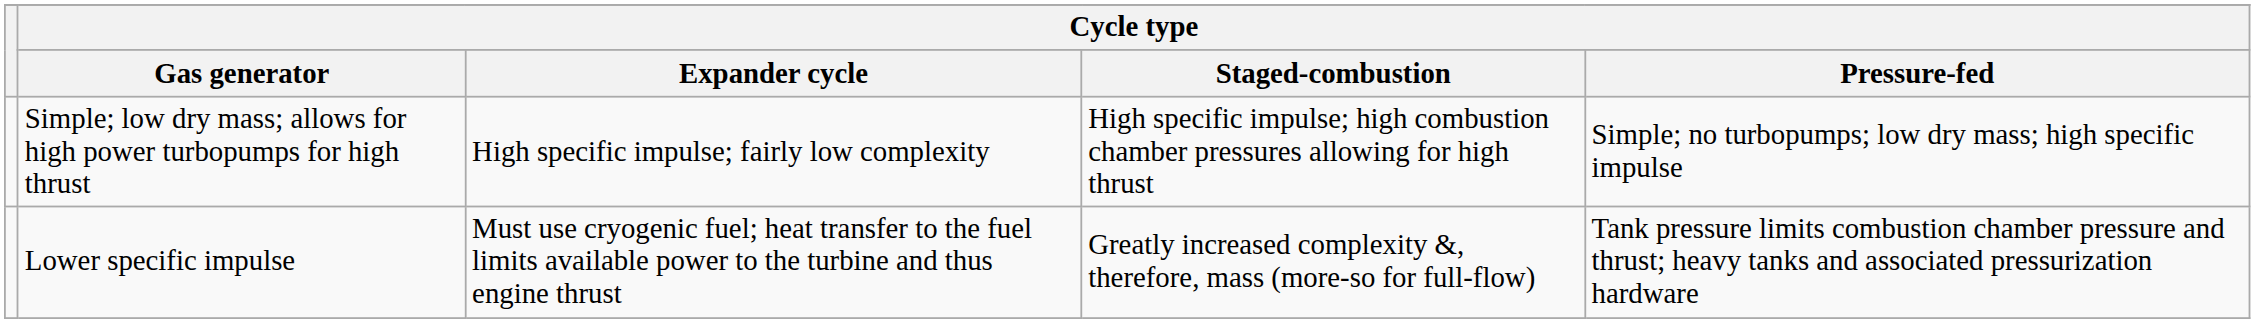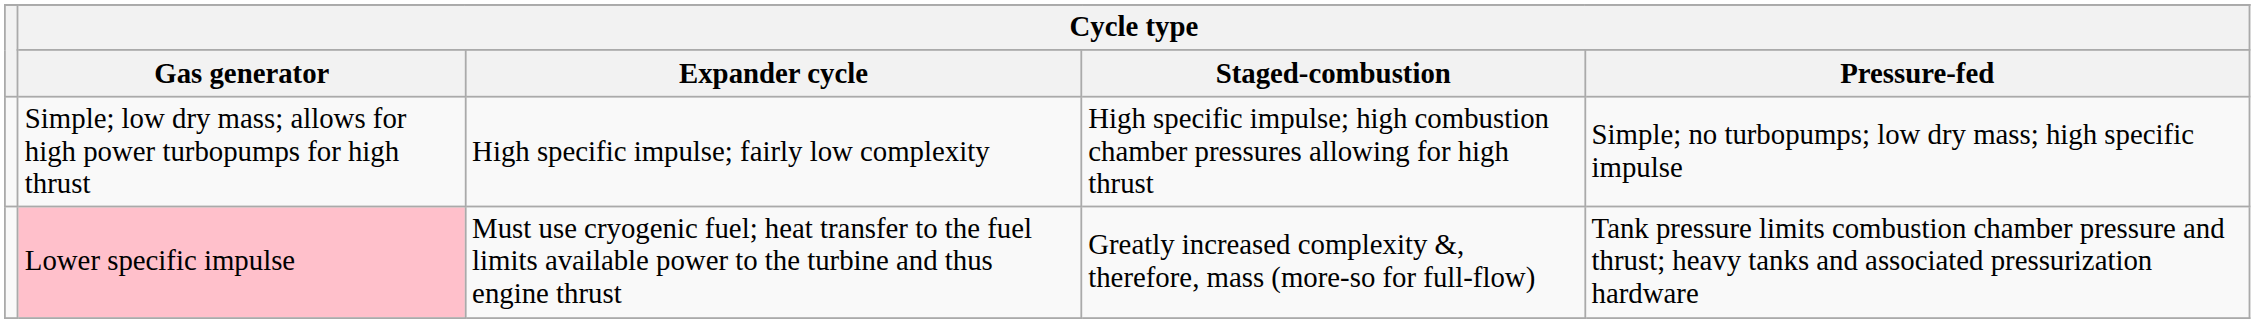(160, 261) no background -> (160, 261) pink background
